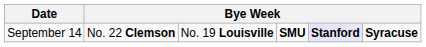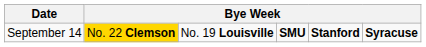(131, 33) no background -> (131, 33) gold background
(335, 33) lavender background -> (335, 33) no background
